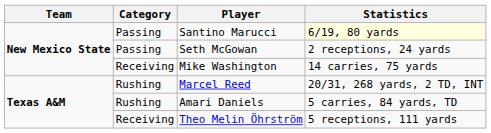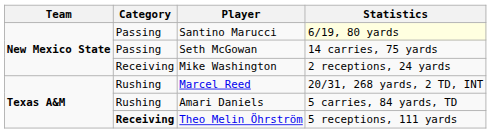(379, 49) 2 receptions, 24 yards -> (373, 49) 14 carries, 75 yards
(373, 67) 14 carries, 75 yards -> (379, 67) 2 receptions, 24 yards
(145, 120) normal -> (145, 120) bold
